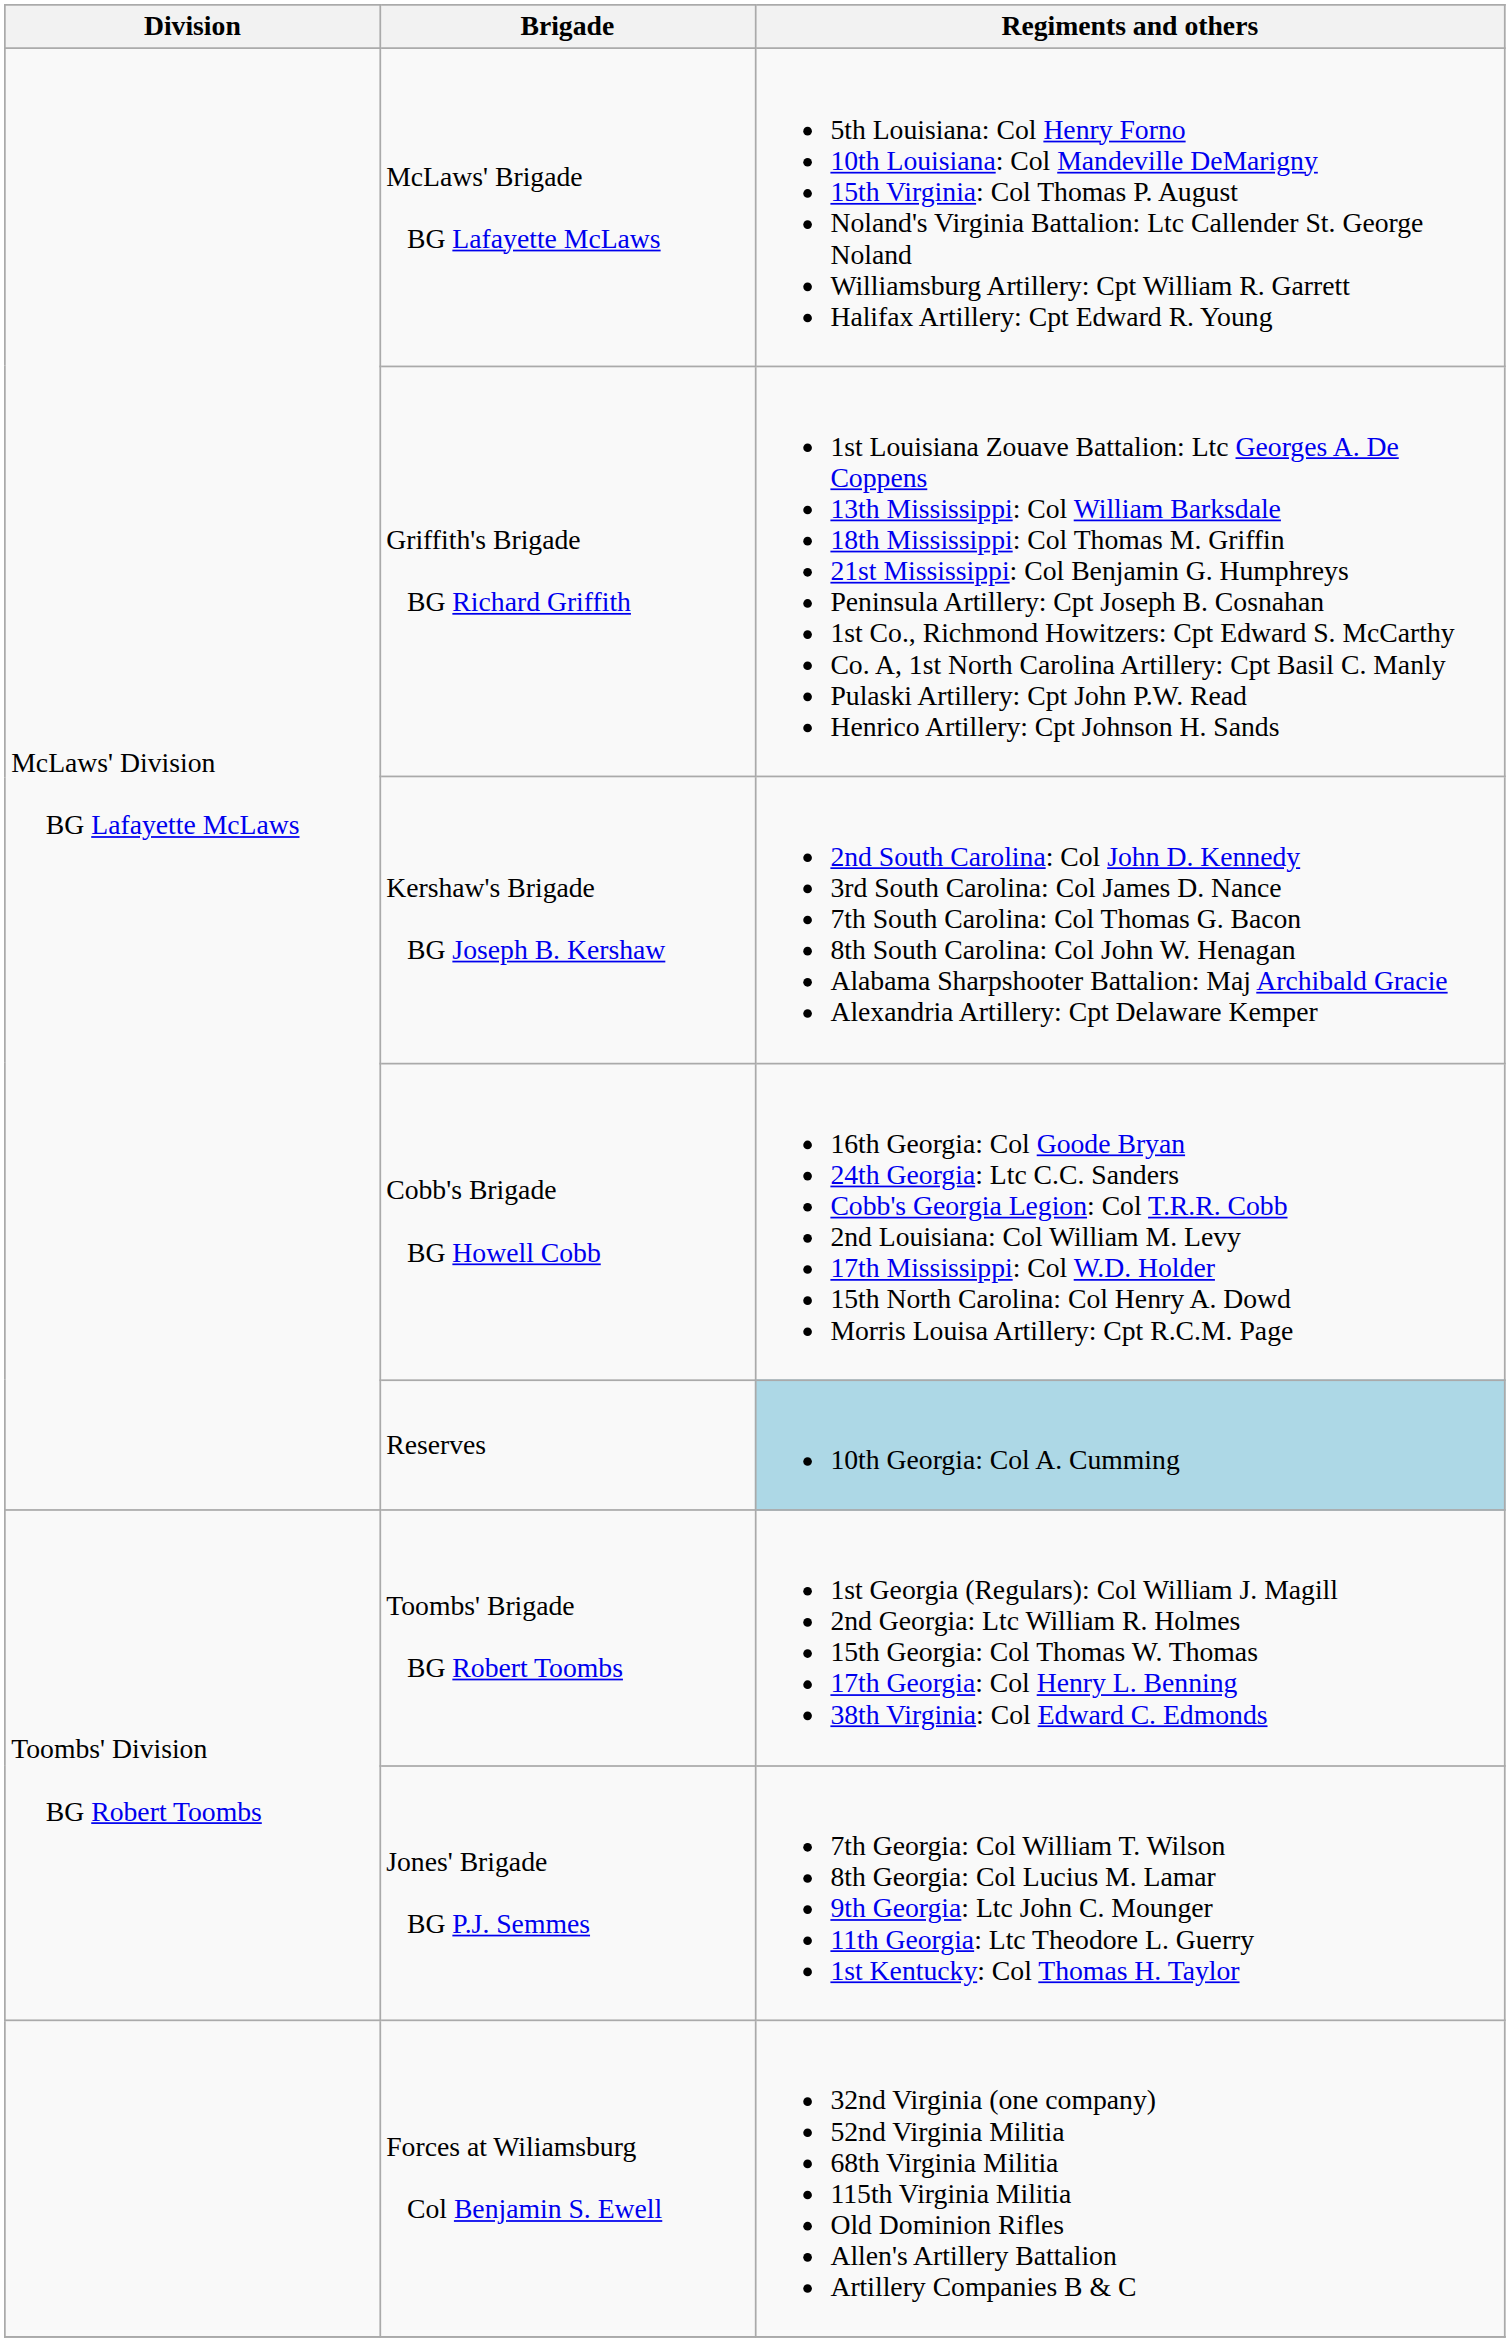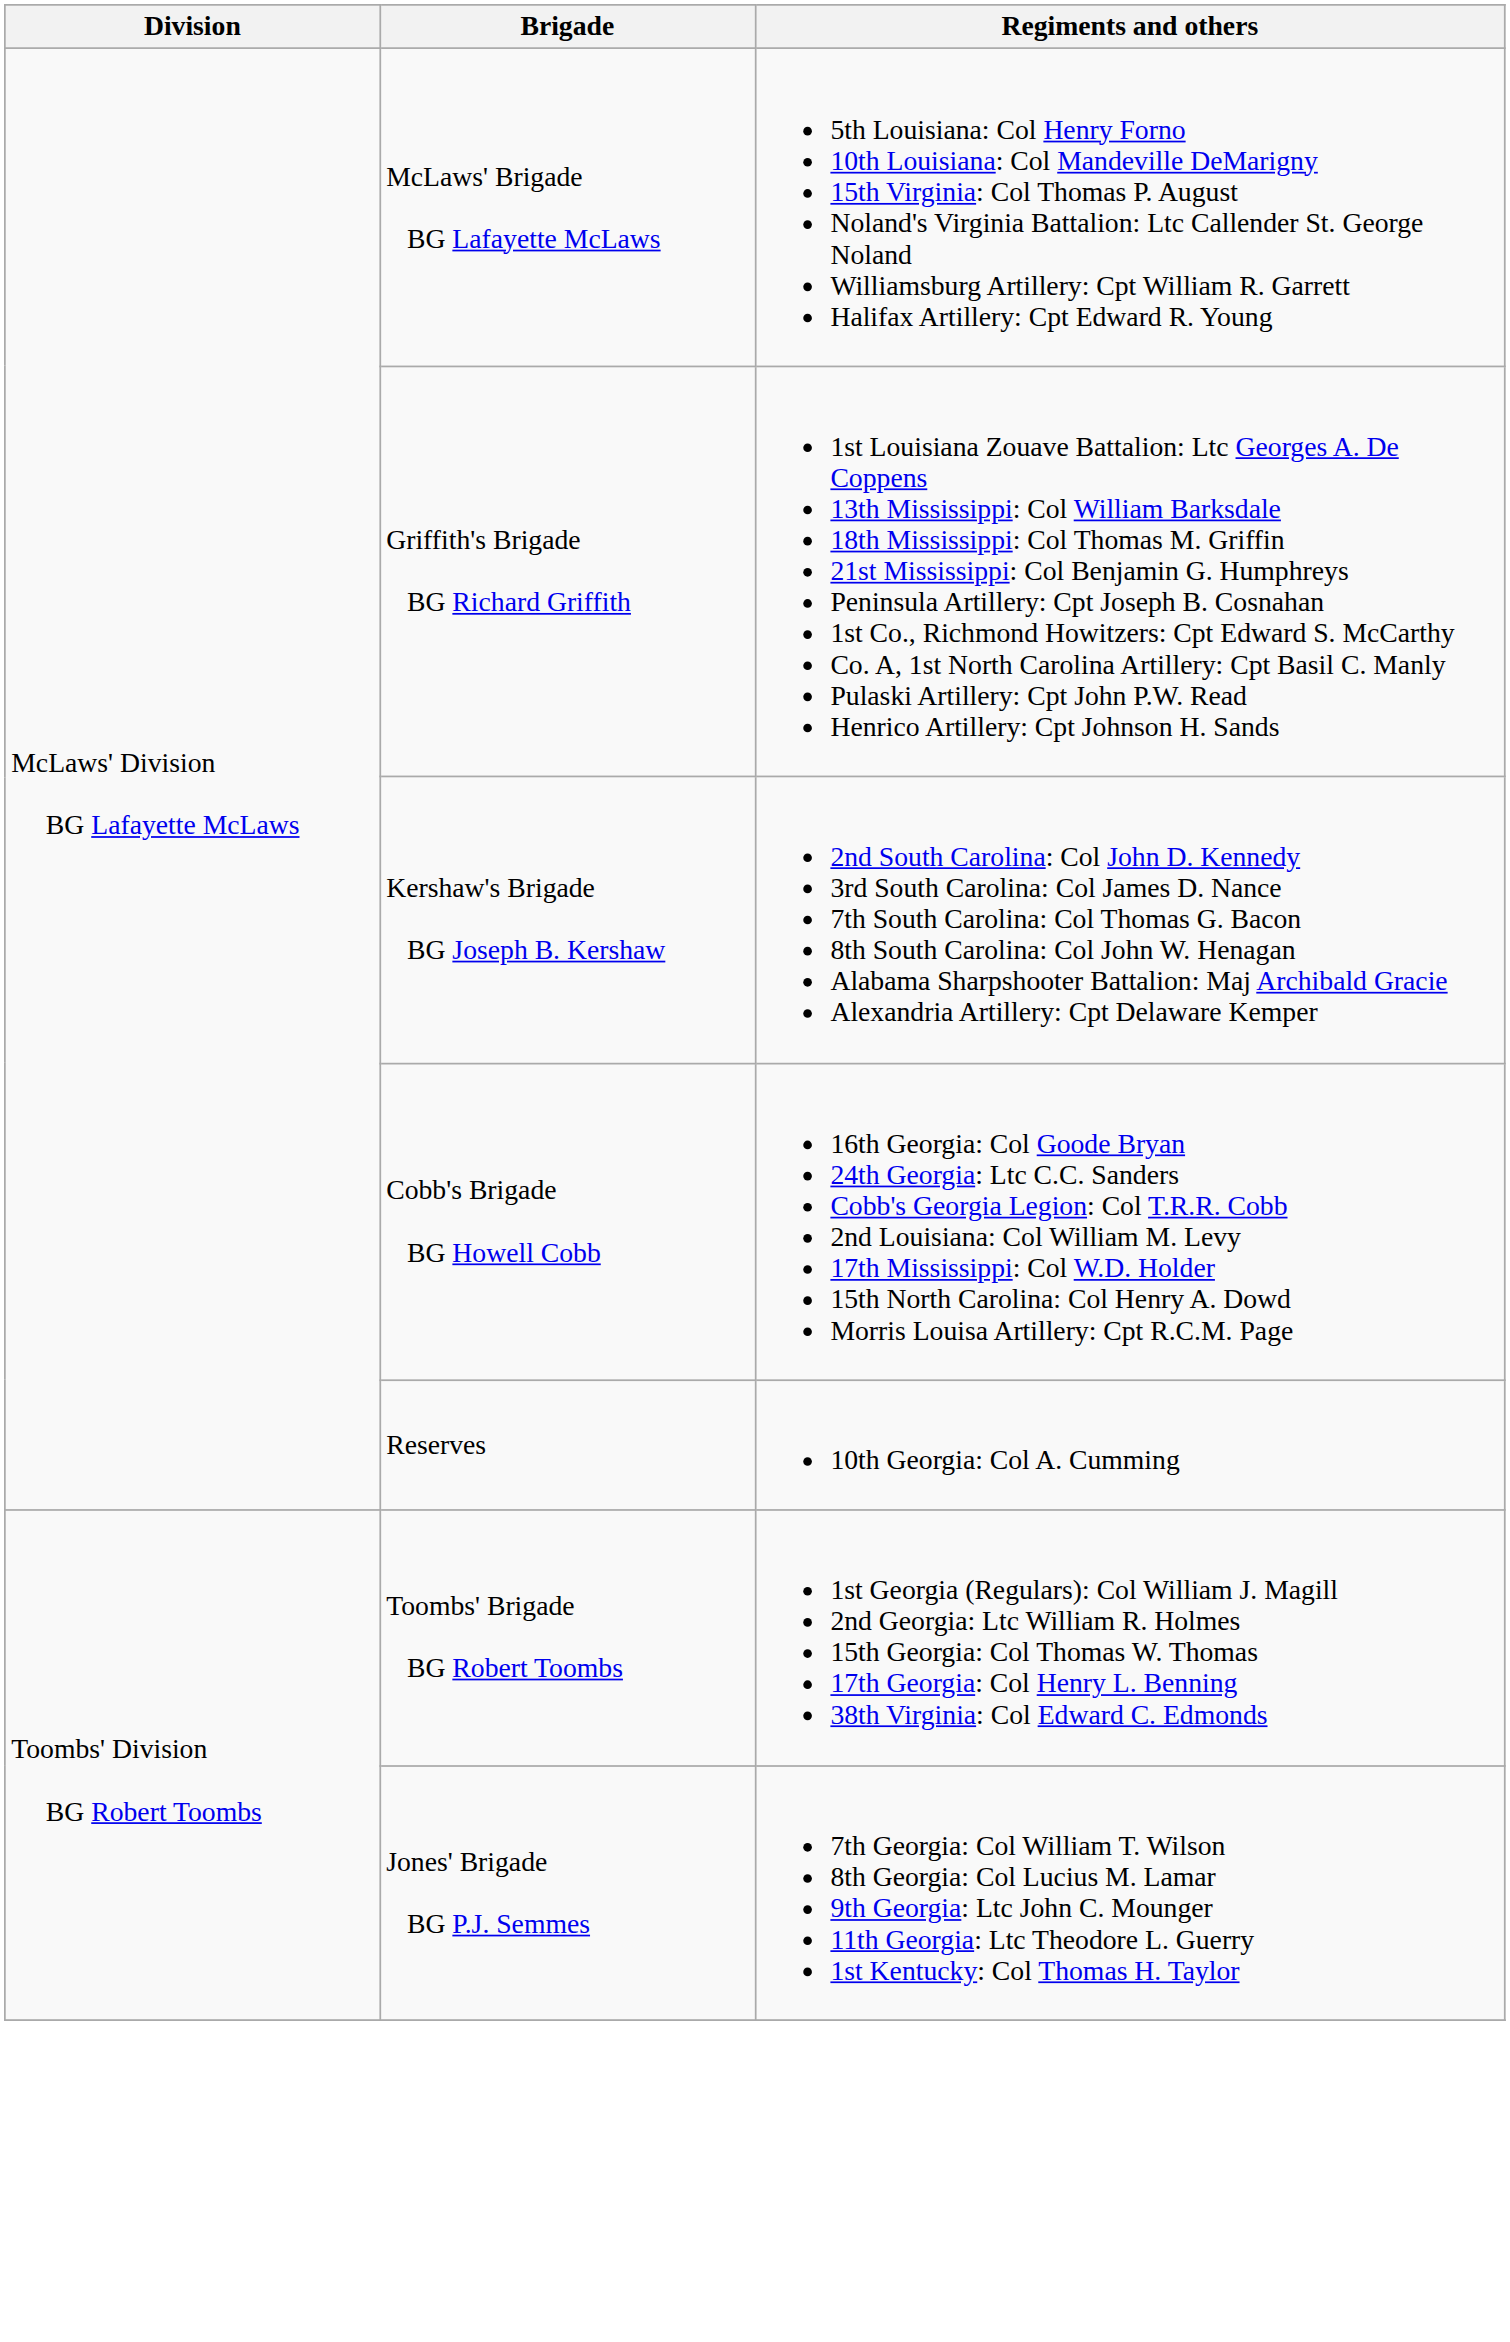(1130, 1461) lightblue background -> (1130, 1461) no background
- row: (524, 2178)
